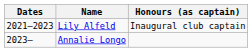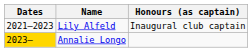(20, 40) no background -> (20, 40) gold background
